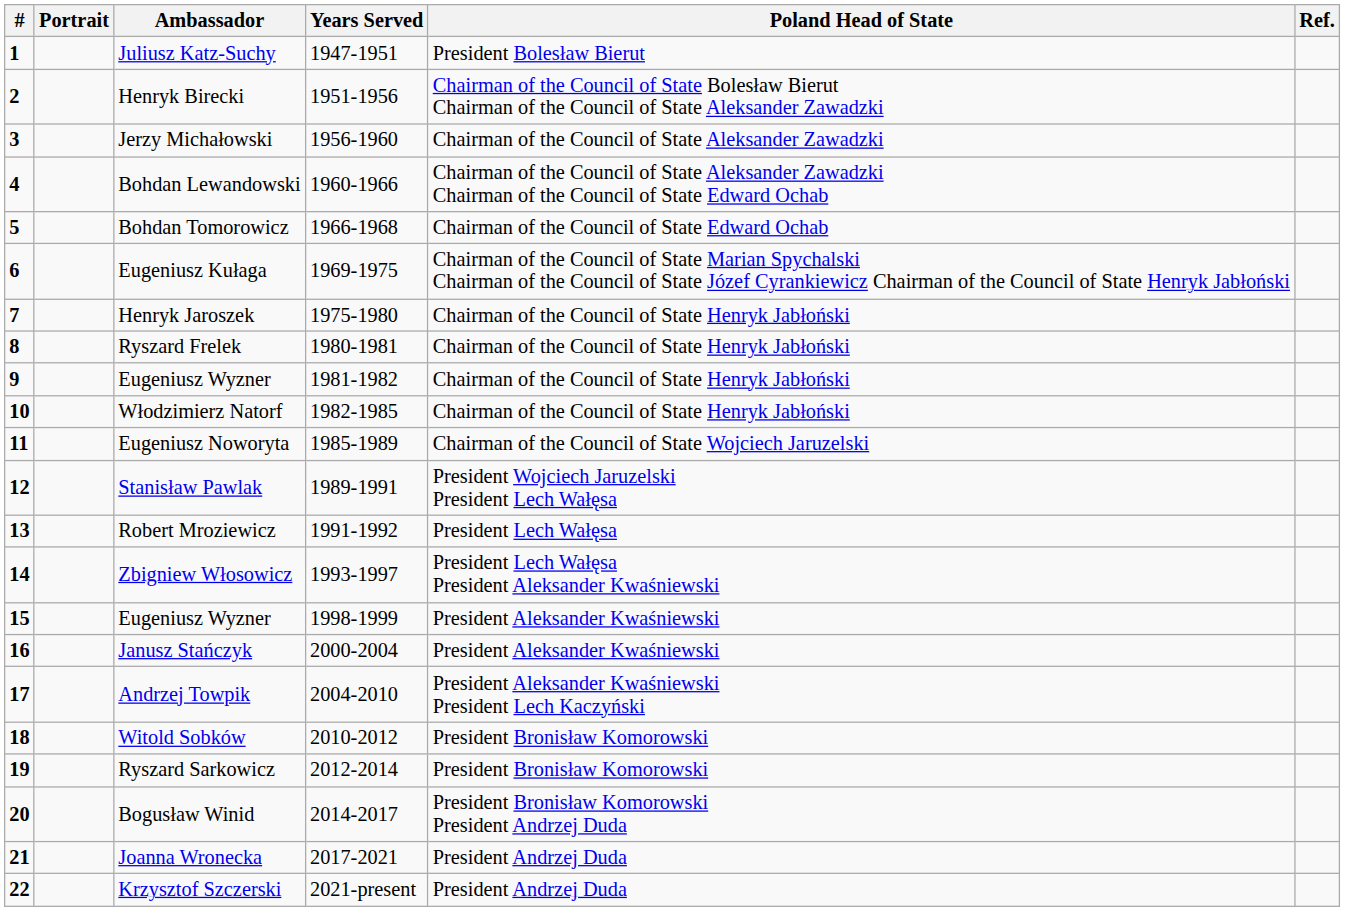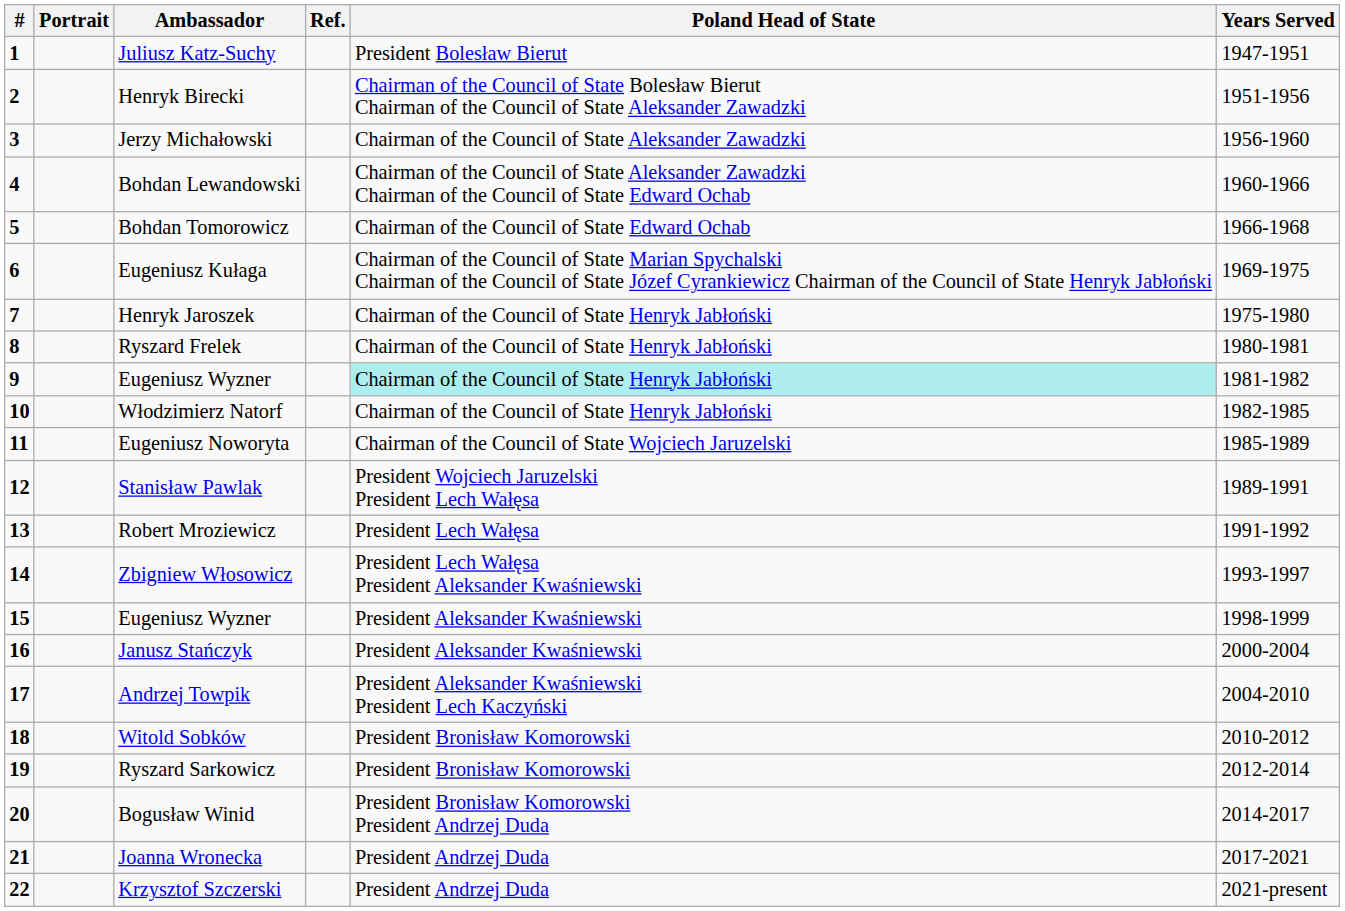columns swapped: (367, 20) <-> (1317, 20)
(641, 379) no background -> (563, 379) paleturquoise background
